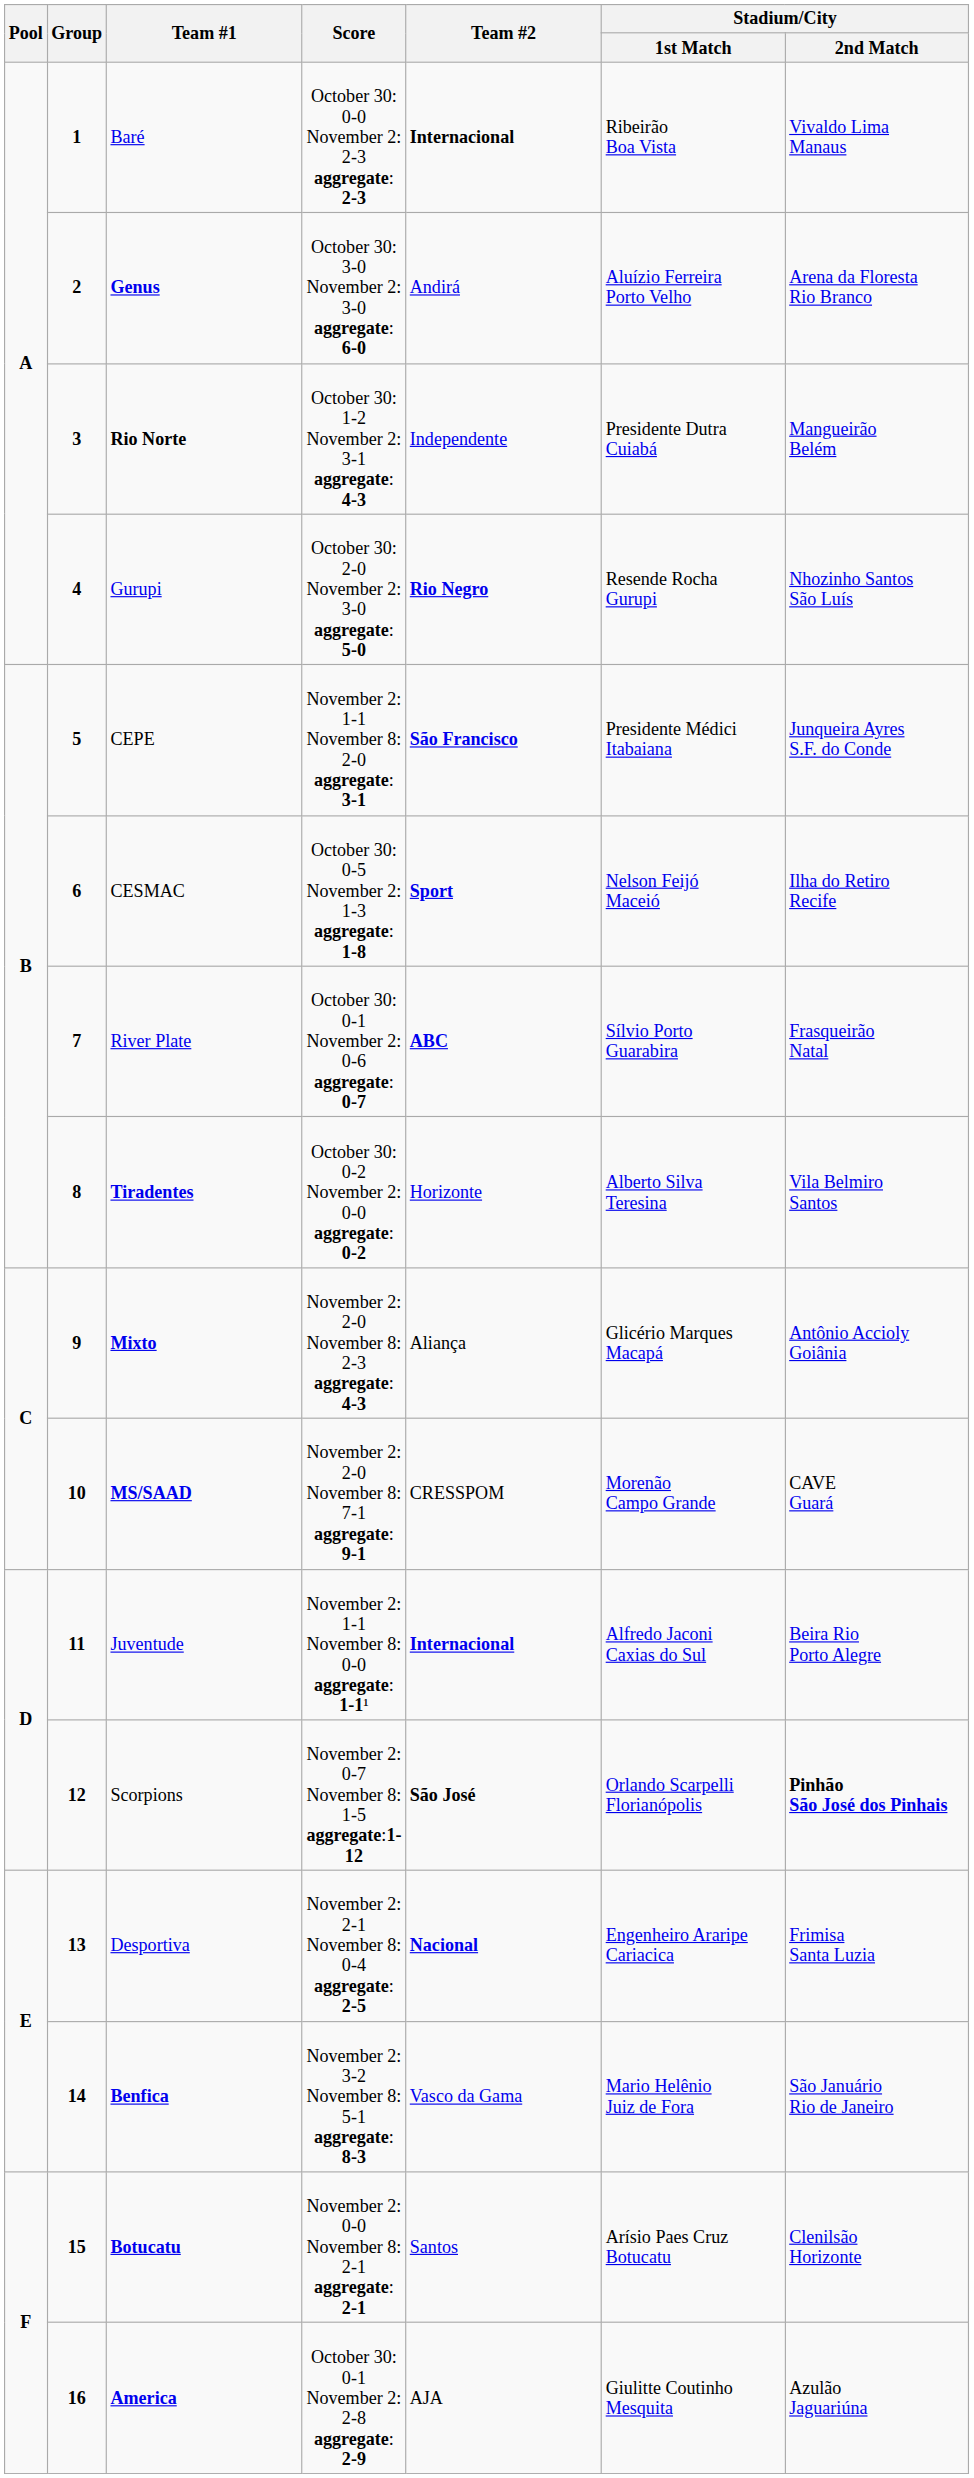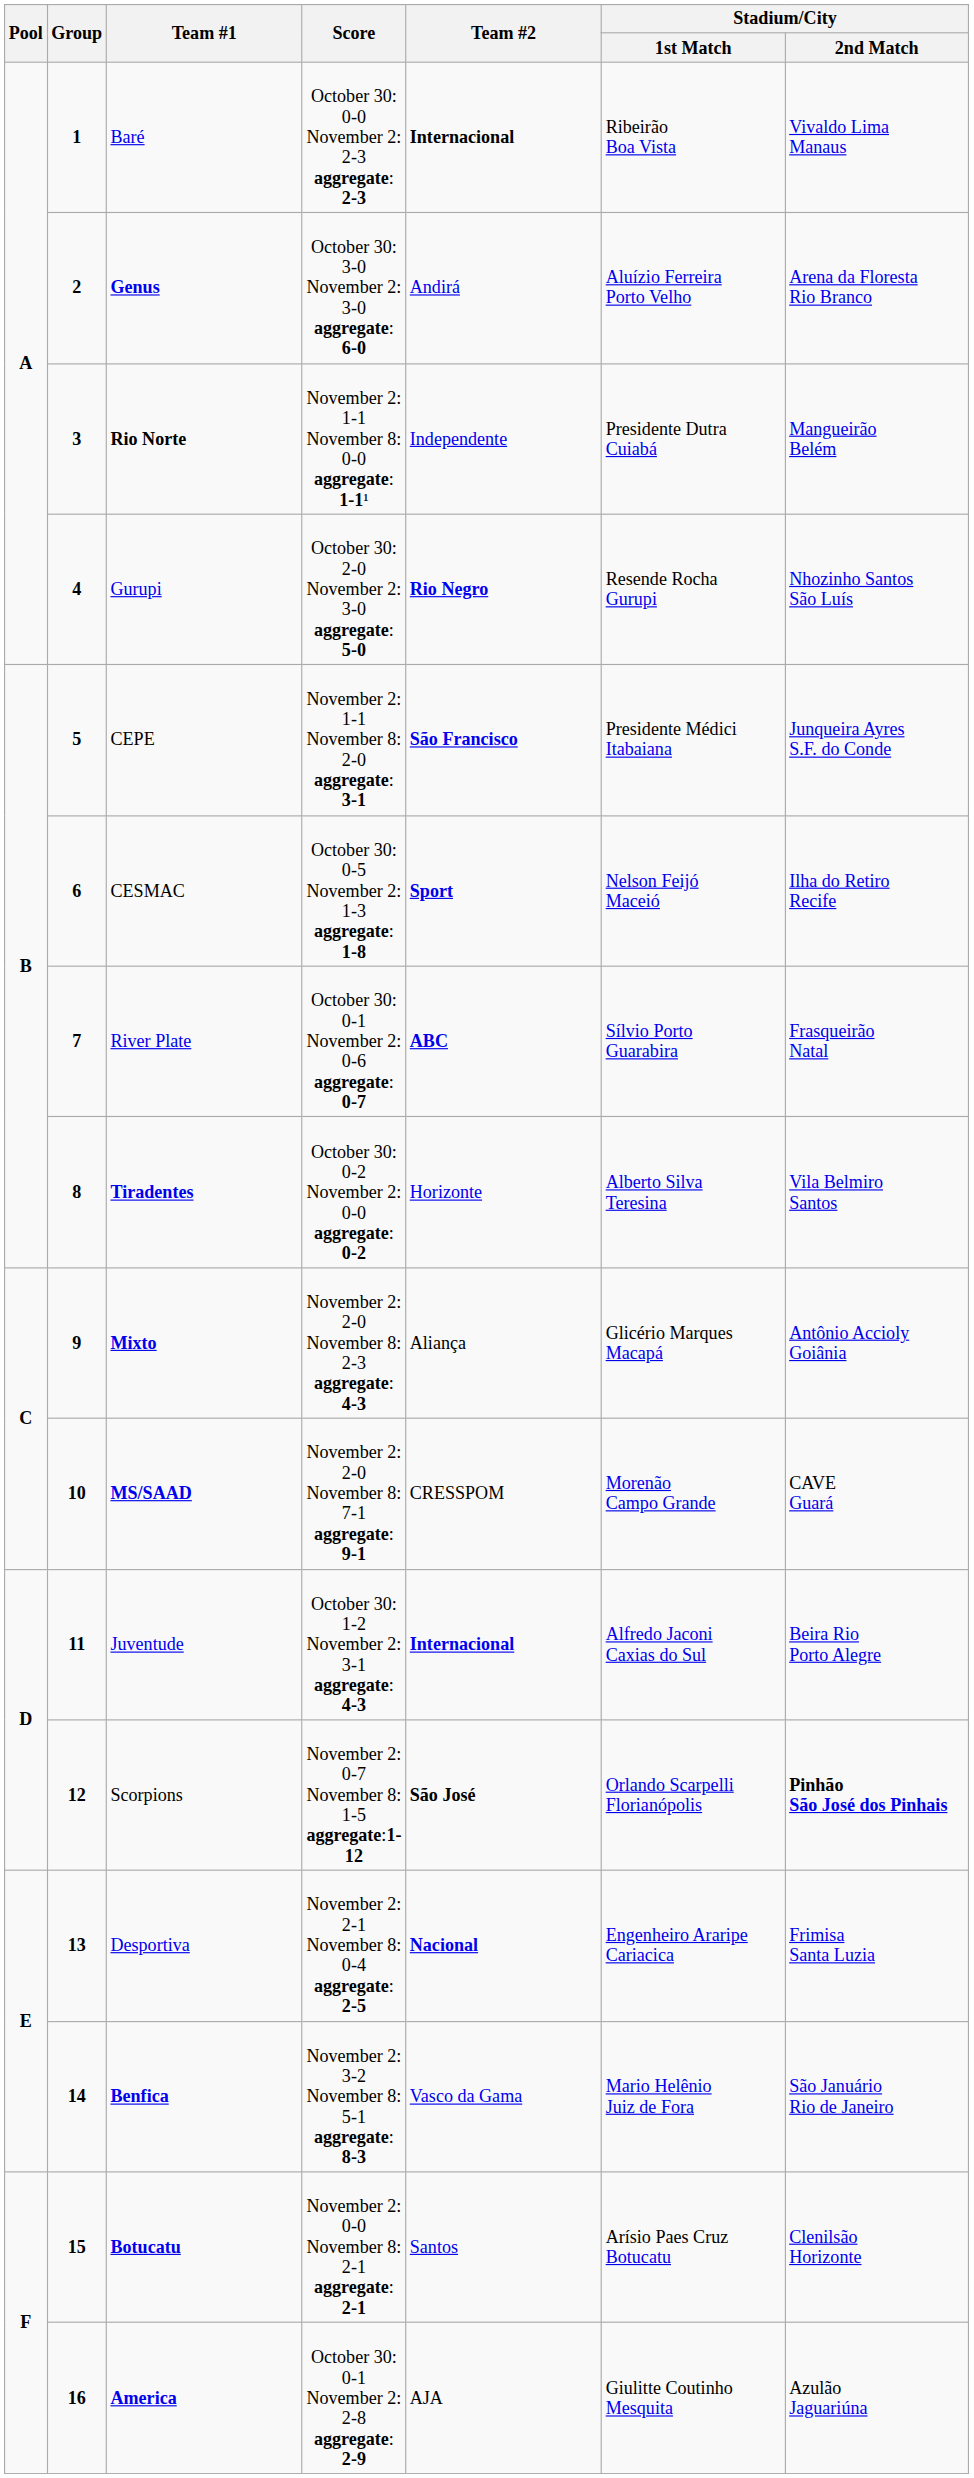(354, 448) October 30: 1-2 November 2: 3-1 aggregate: 4-3 -> (354, 448) November 2: 1-1 November 8: 0-0 aggregate: 1-1¹
(354, 1654) November 2: 1-1 November 8: 0-0 aggregate: 1-1¹ -> (354, 1654) October 30: 1-2 November 2: 3-1 aggregate: 4-3
